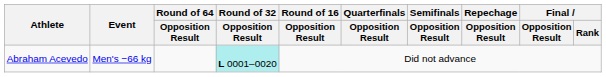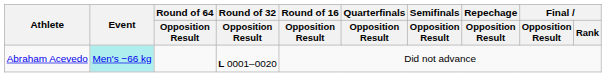(122, 59) no background -> (122, 59) paleturquoise background
(247, 64) paleturquoise background -> (247, 64) no background
